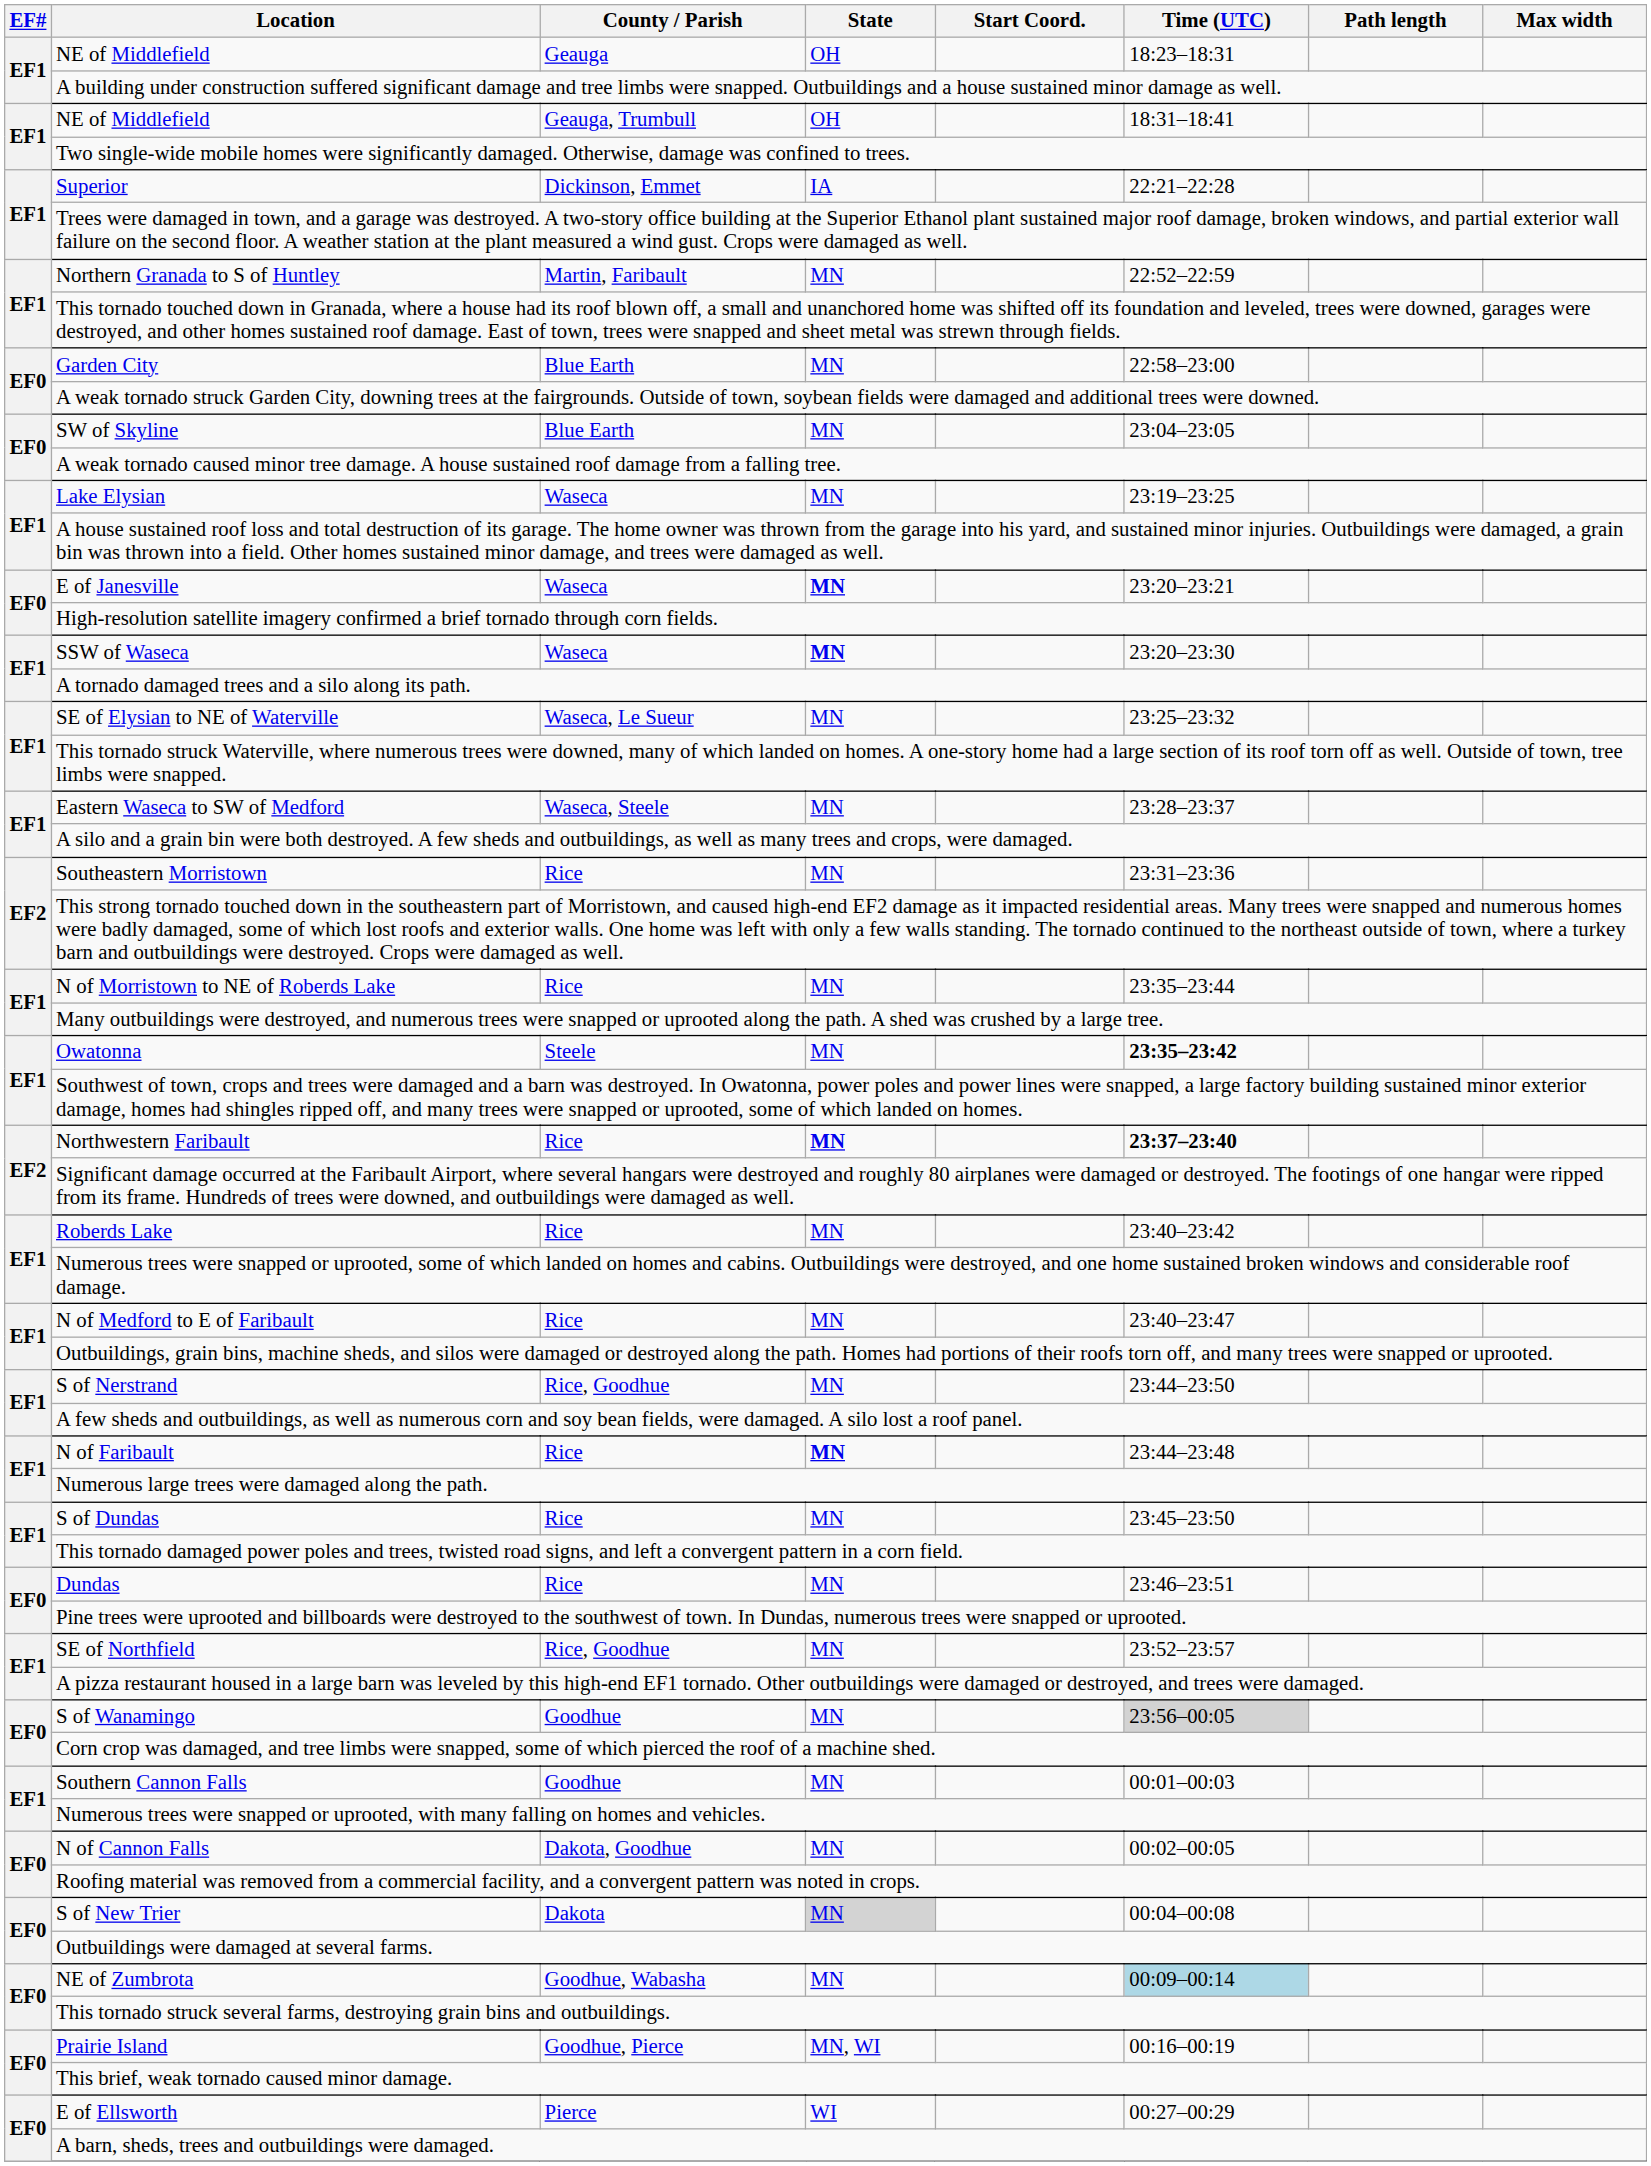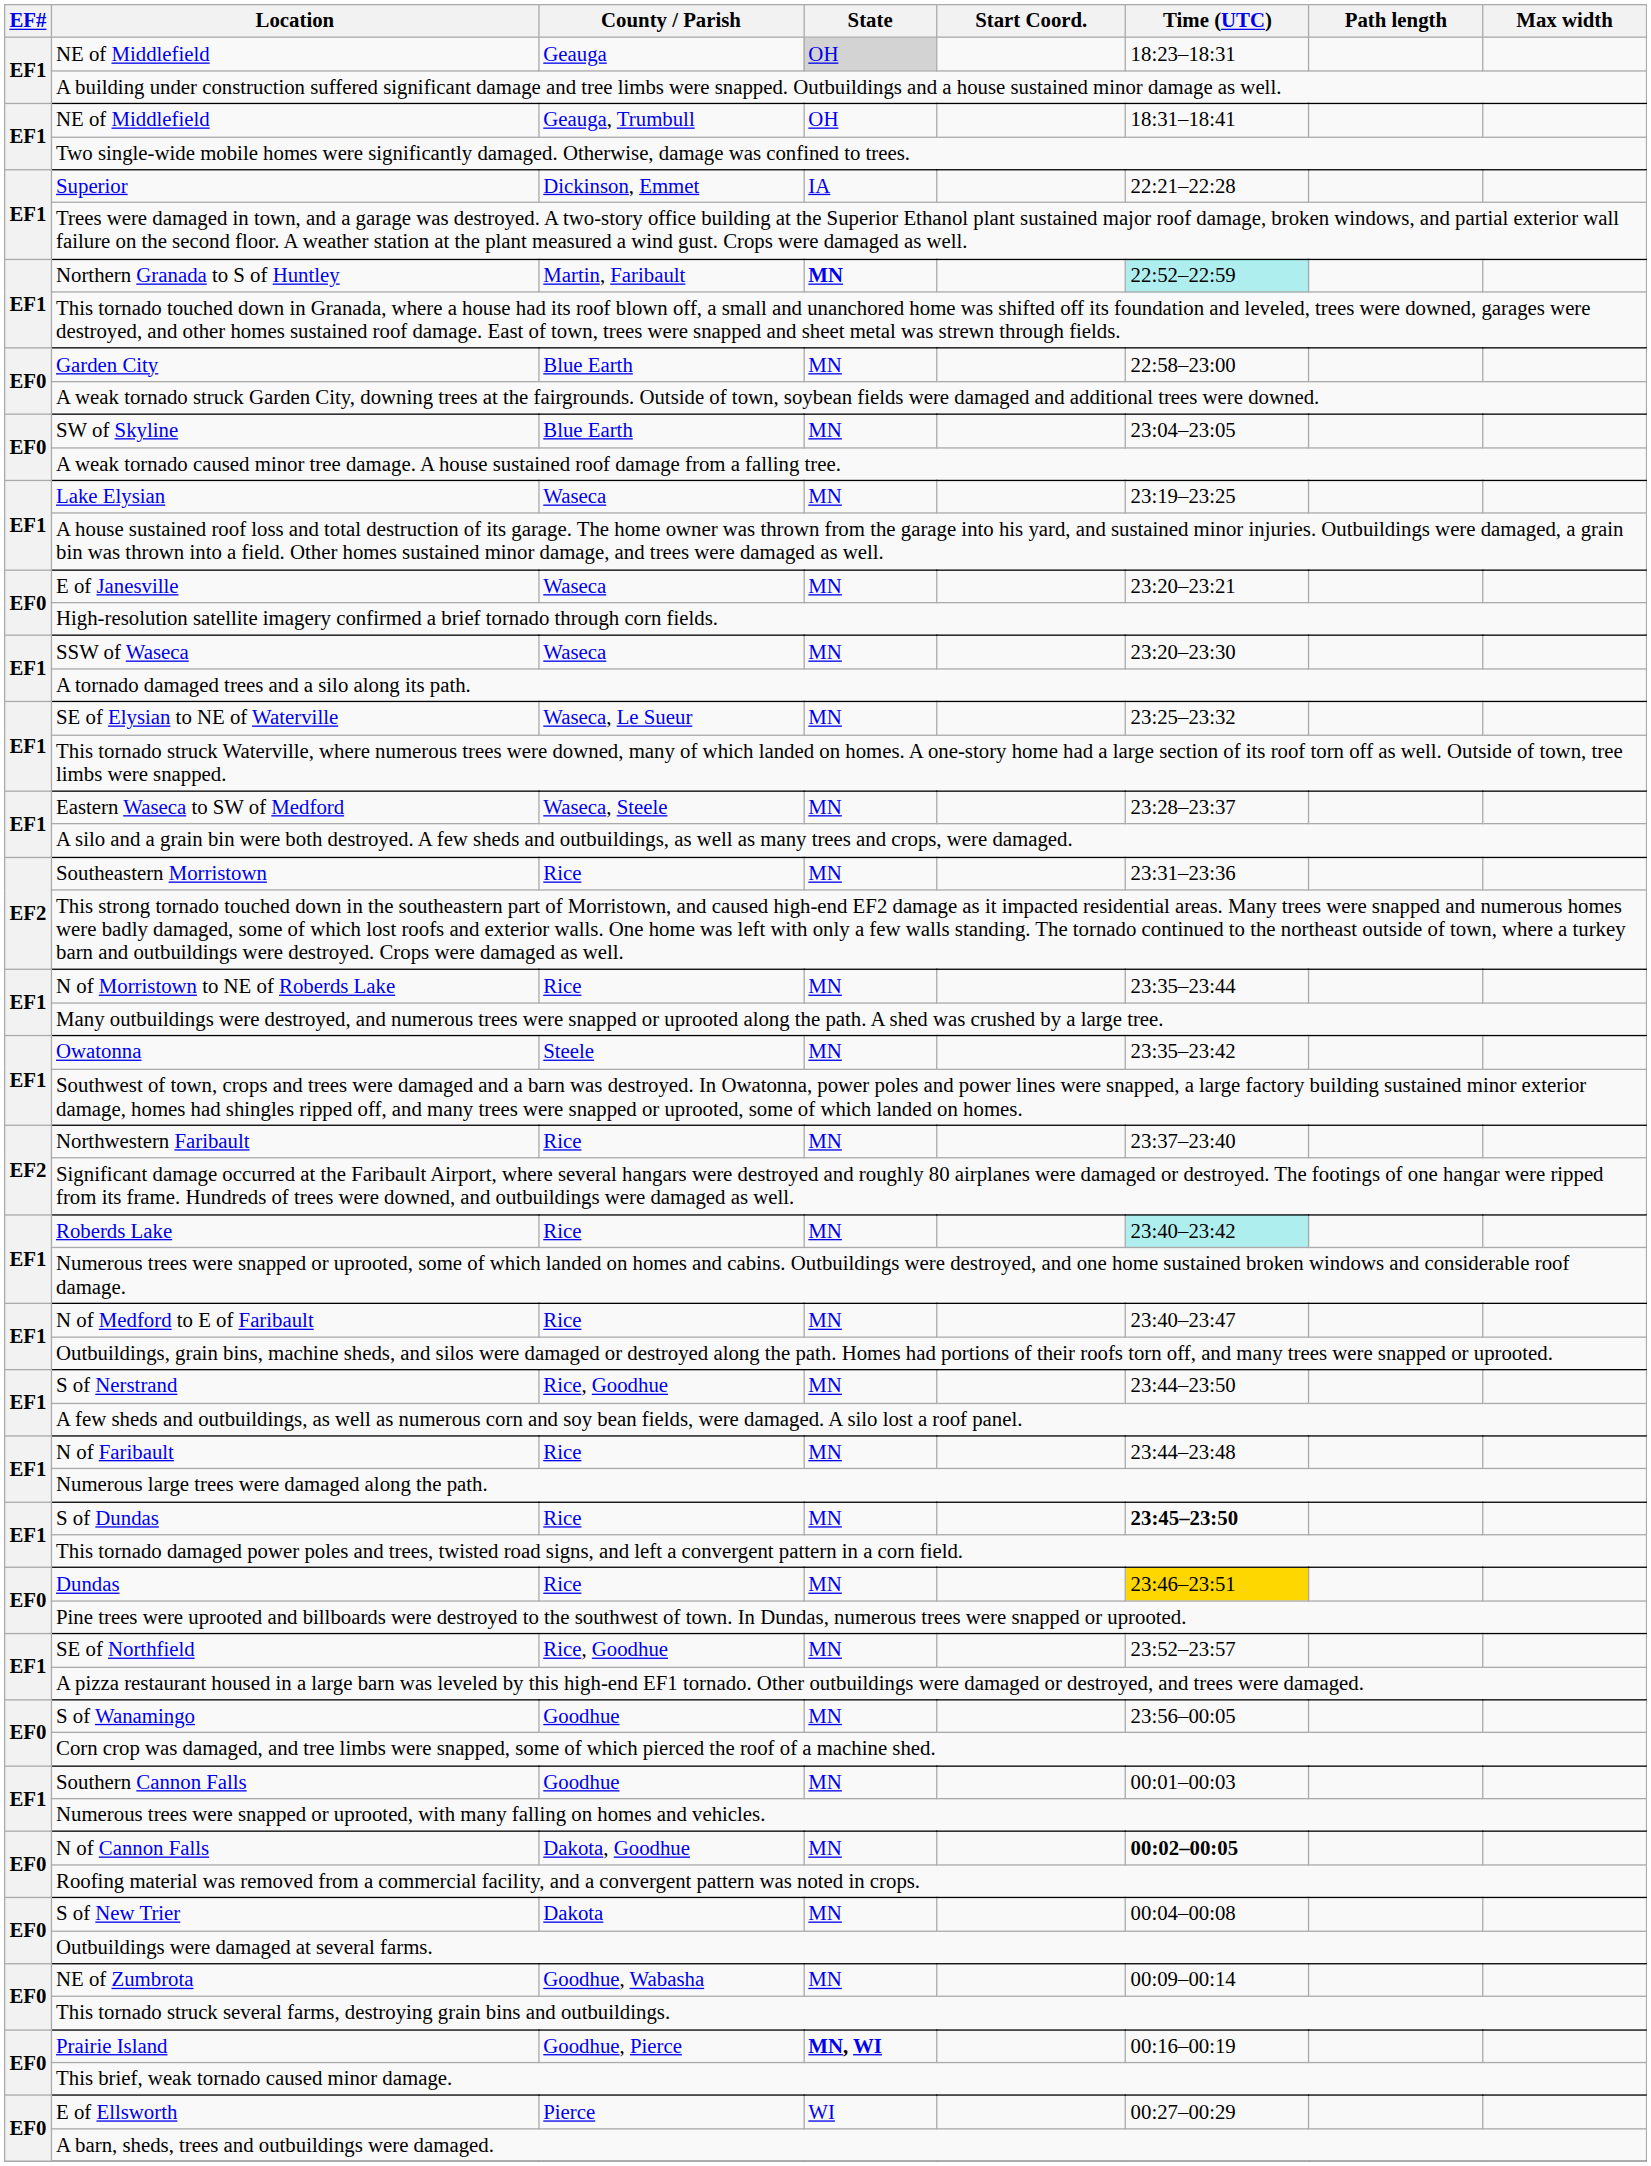(825, 53) no background -> (823, 53) lightgrey background
(827, 275) normal -> (826, 275) bold
(1182, 275) no background -> (1183, 275) paleturquoise background
(828, 586) bold -> (825, 586) normal
(828, 651) bold -> (825, 651) normal
(1183, 1052) bold -> (1183, 1052) normal
(828, 1141) bold -> (825, 1141) normal
(1183, 1141) bold -> (1183, 1141) normal
(1182, 1230) no background -> (1183, 1230) paleturquoise background
(828, 1452) bold -> (825, 1452) normal
(1182, 1518) normal -> (1184, 1518) bold
(1182, 1584) no background -> (1183, 1584) gold background
(1182, 1716) lightgrey background -> (1183, 1716) no background
(1182, 1847) normal -> (1184, 1847) bold
(827, 1913) lightgrey background -> (825, 1913) no background
(1182, 1979) lightblue background -> (1183, 1979) no background
(845, 2045) normal -> (845, 2045) bold
